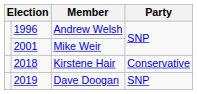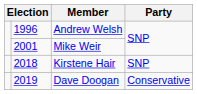(159, 64) Conservative -> (138, 64) SNP
(138, 81) SNP -> (159, 81) Conservative
